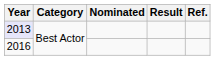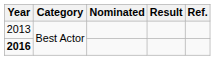(19, 30) lavender background -> (19, 30) no background
(19, 47) normal -> (19, 47) bold
